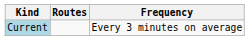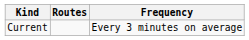(27, 28) lightblue background -> (27, 28) no background
